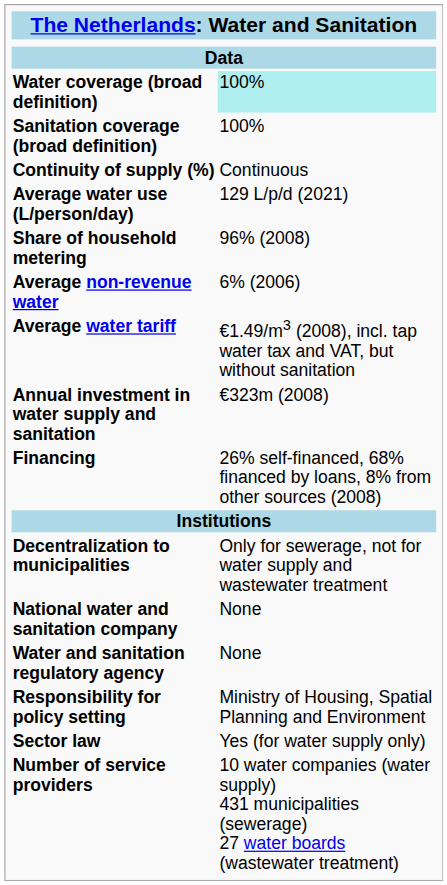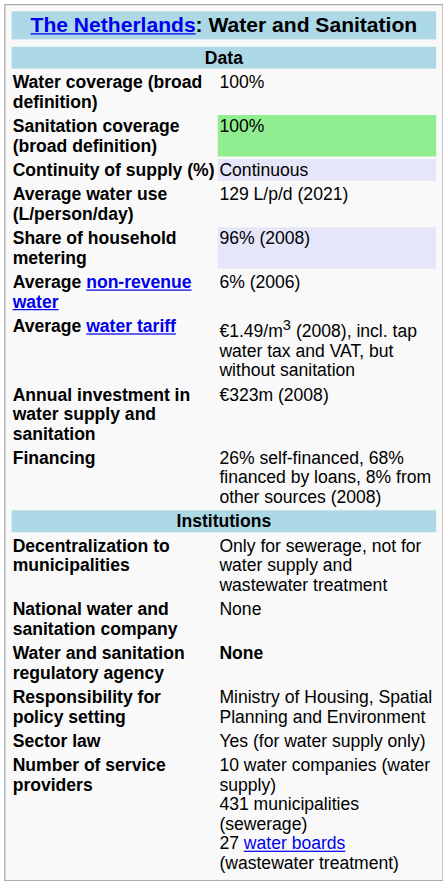(242, 82) paleturquoise background -> (242, 82) no background
(242, 126) no background -> (242, 126) lightgreen background
(264, 170) no background -> (264, 170) lavender background
(265, 238) no background -> (265, 238) lavender background
(240, 653) normal -> (241, 653) bold
